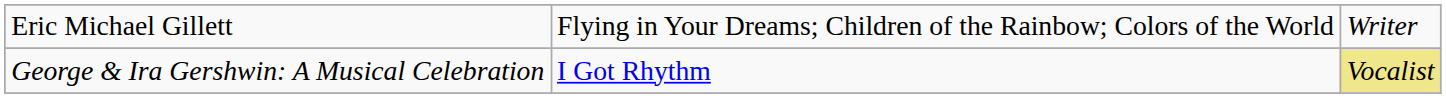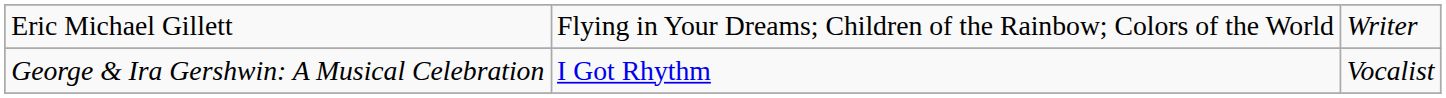(1391, 70) khaki background -> (1391, 70) no background
